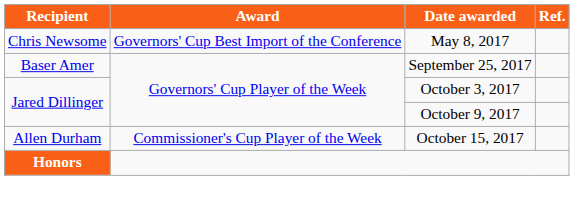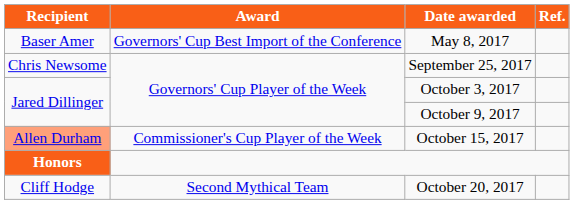(57, 41) Chris Newsome -> (57, 41) Baser Amer
(57, 65) Baser Amer -> (57, 65) Chris Newsome
(57, 138) no background -> (57, 138) lightsalmon background
+ row: (470, 187)
